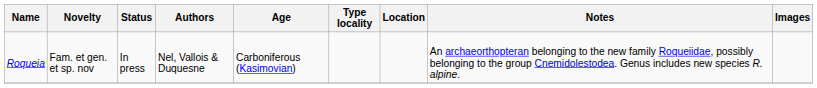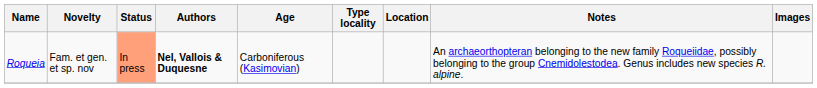(132, 63) no background -> (132, 63) lightsalmon background
(188, 63) normal -> (190, 63) bold
